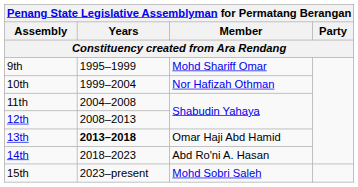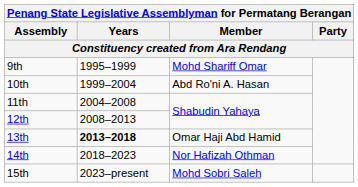(223, 84) Nor Hafizah Othman -> (221, 84) Abd Ro'ni A. Hasan
(221, 155) Abd Ro'ni A. Hasan -> (223, 155) Nor Hafizah Othman
